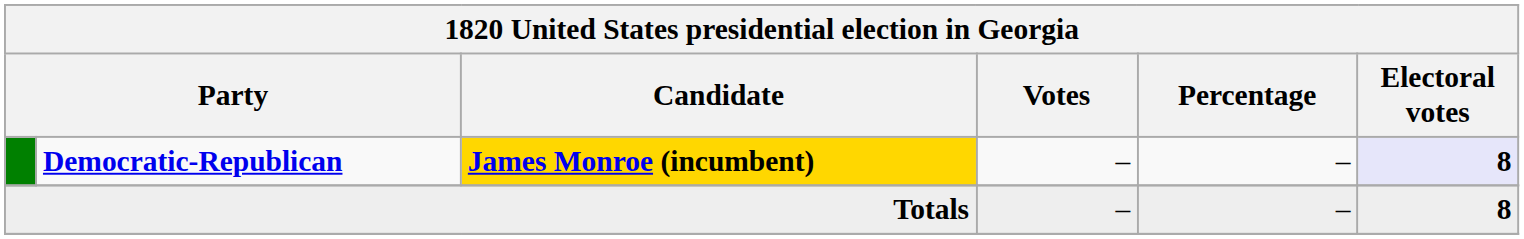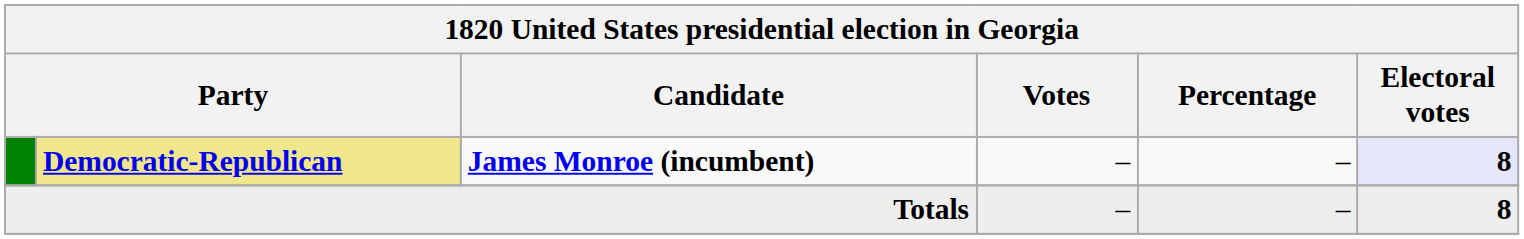(193, 161) no background -> (193, 161) khaki background
(641, 161) gold background -> (641, 161) no background
